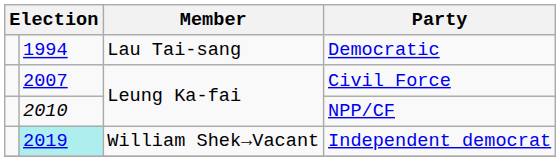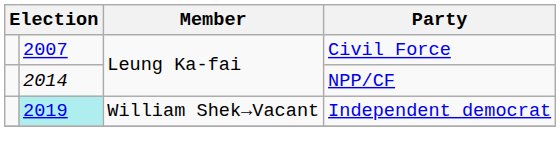- row: (384, 50)
(45, 111) 2010 -> (45, 80) 2014
